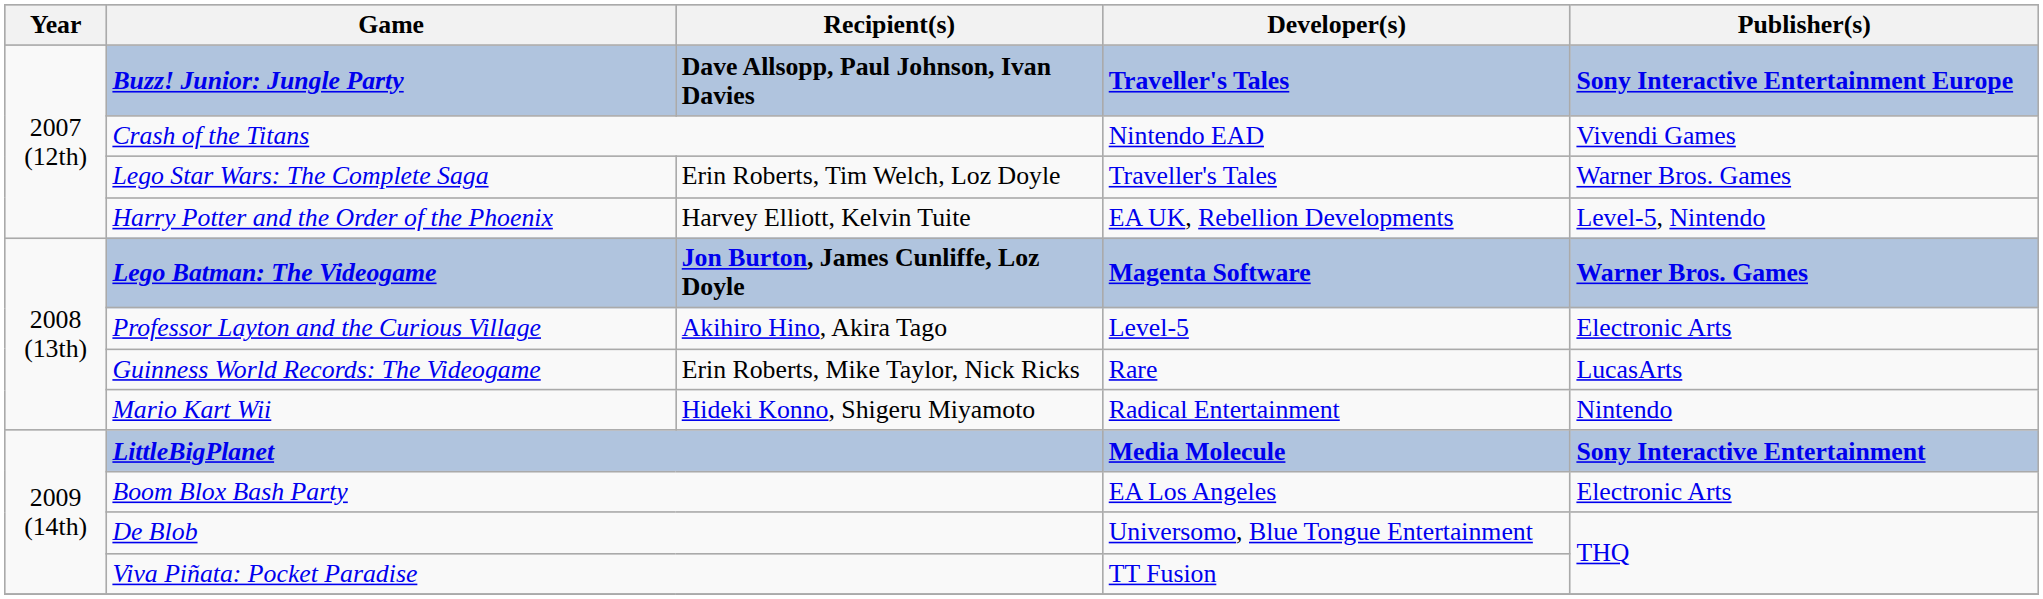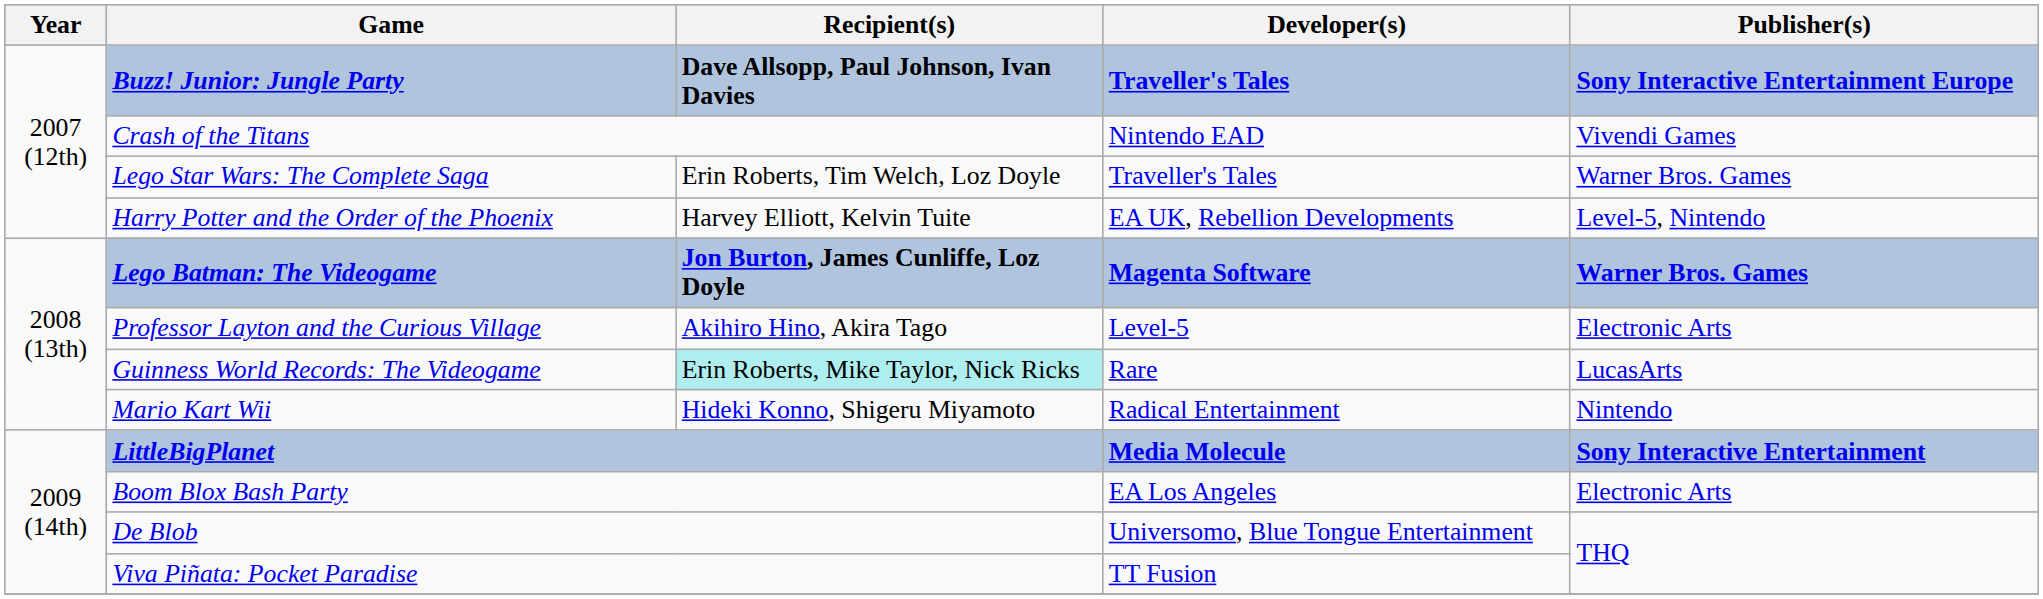(881, 368) no background -> (881, 368) paleturquoise background
